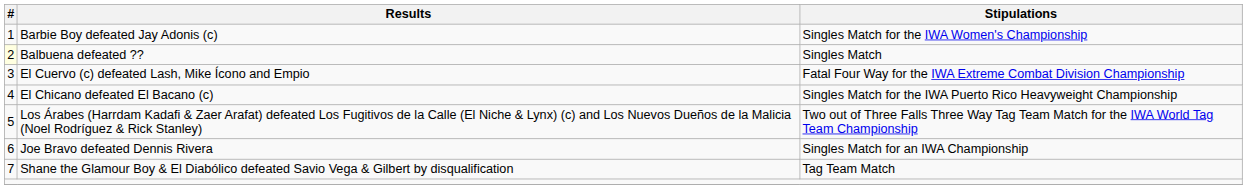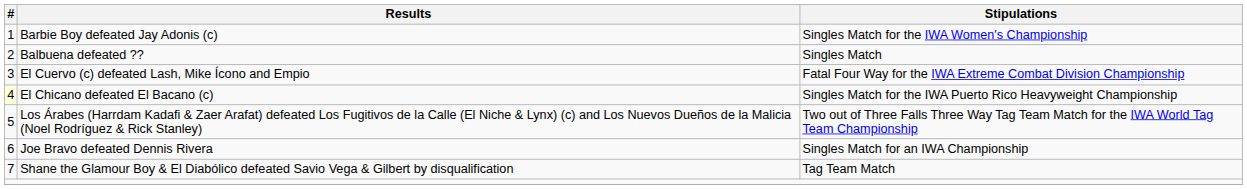(11, 54) lightyellow background -> (11, 54) no background
(11, 94) no background -> (11, 94) lightyellow background
